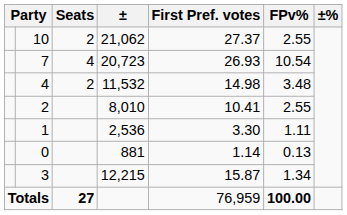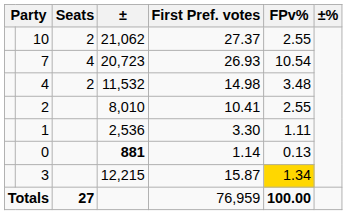(133, 152) normal -> (133, 152) bold
(297, 175) no background -> (297, 175) gold background
